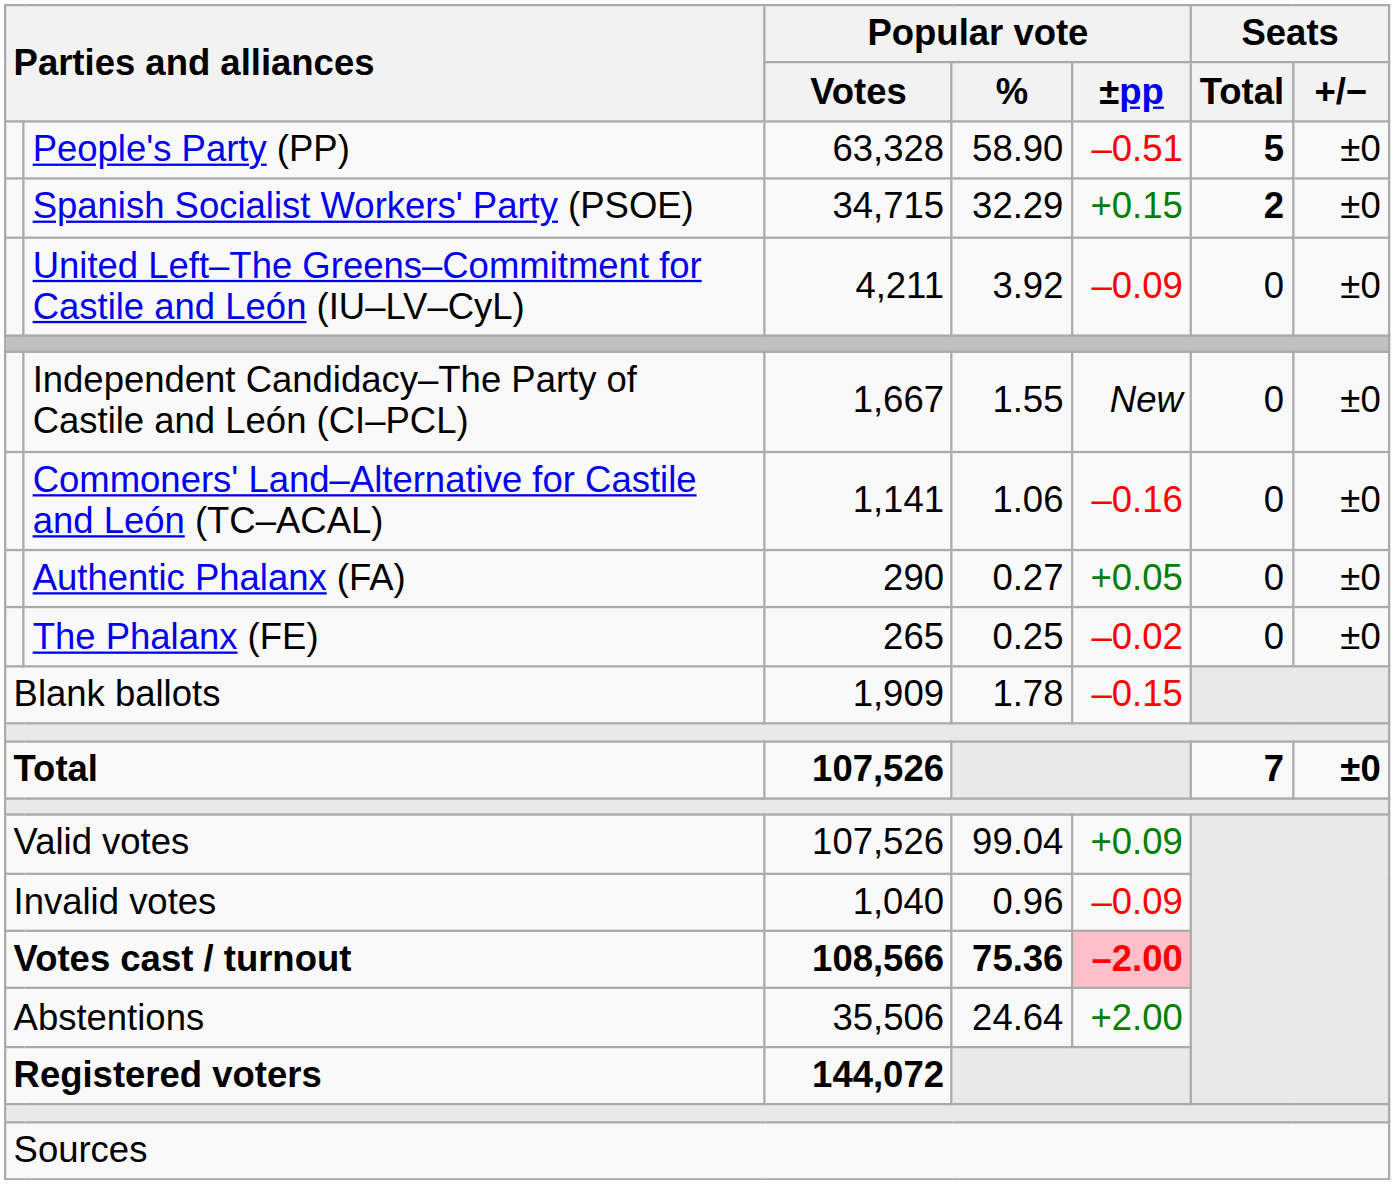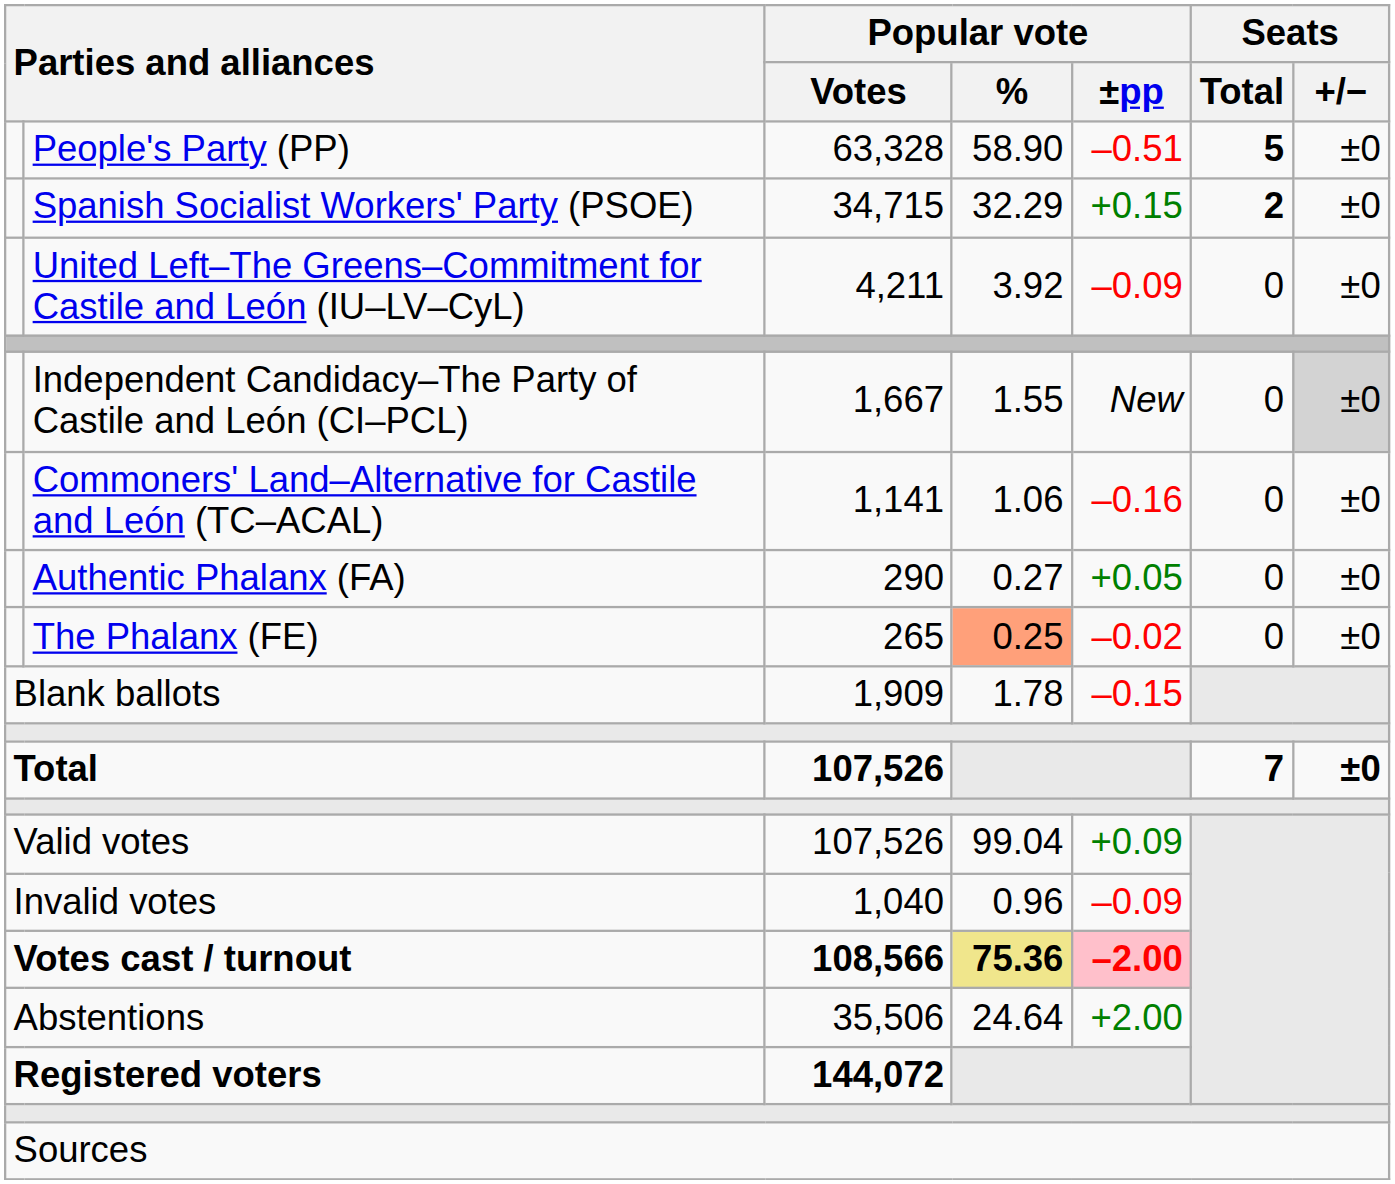(1361, 401) no background -> (1361, 401) lightgrey background
(1028, 636) no background -> (1028, 636) lightsalmon background
(1018, 959) no background -> (1018, 959) khaki background
